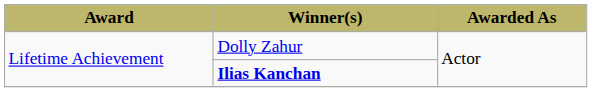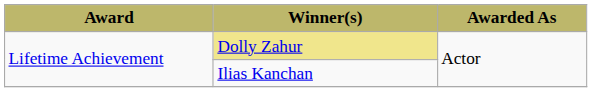(260, 45) no background -> (260, 45) khaki background
(269, 73) bold -> (265, 73) normal
